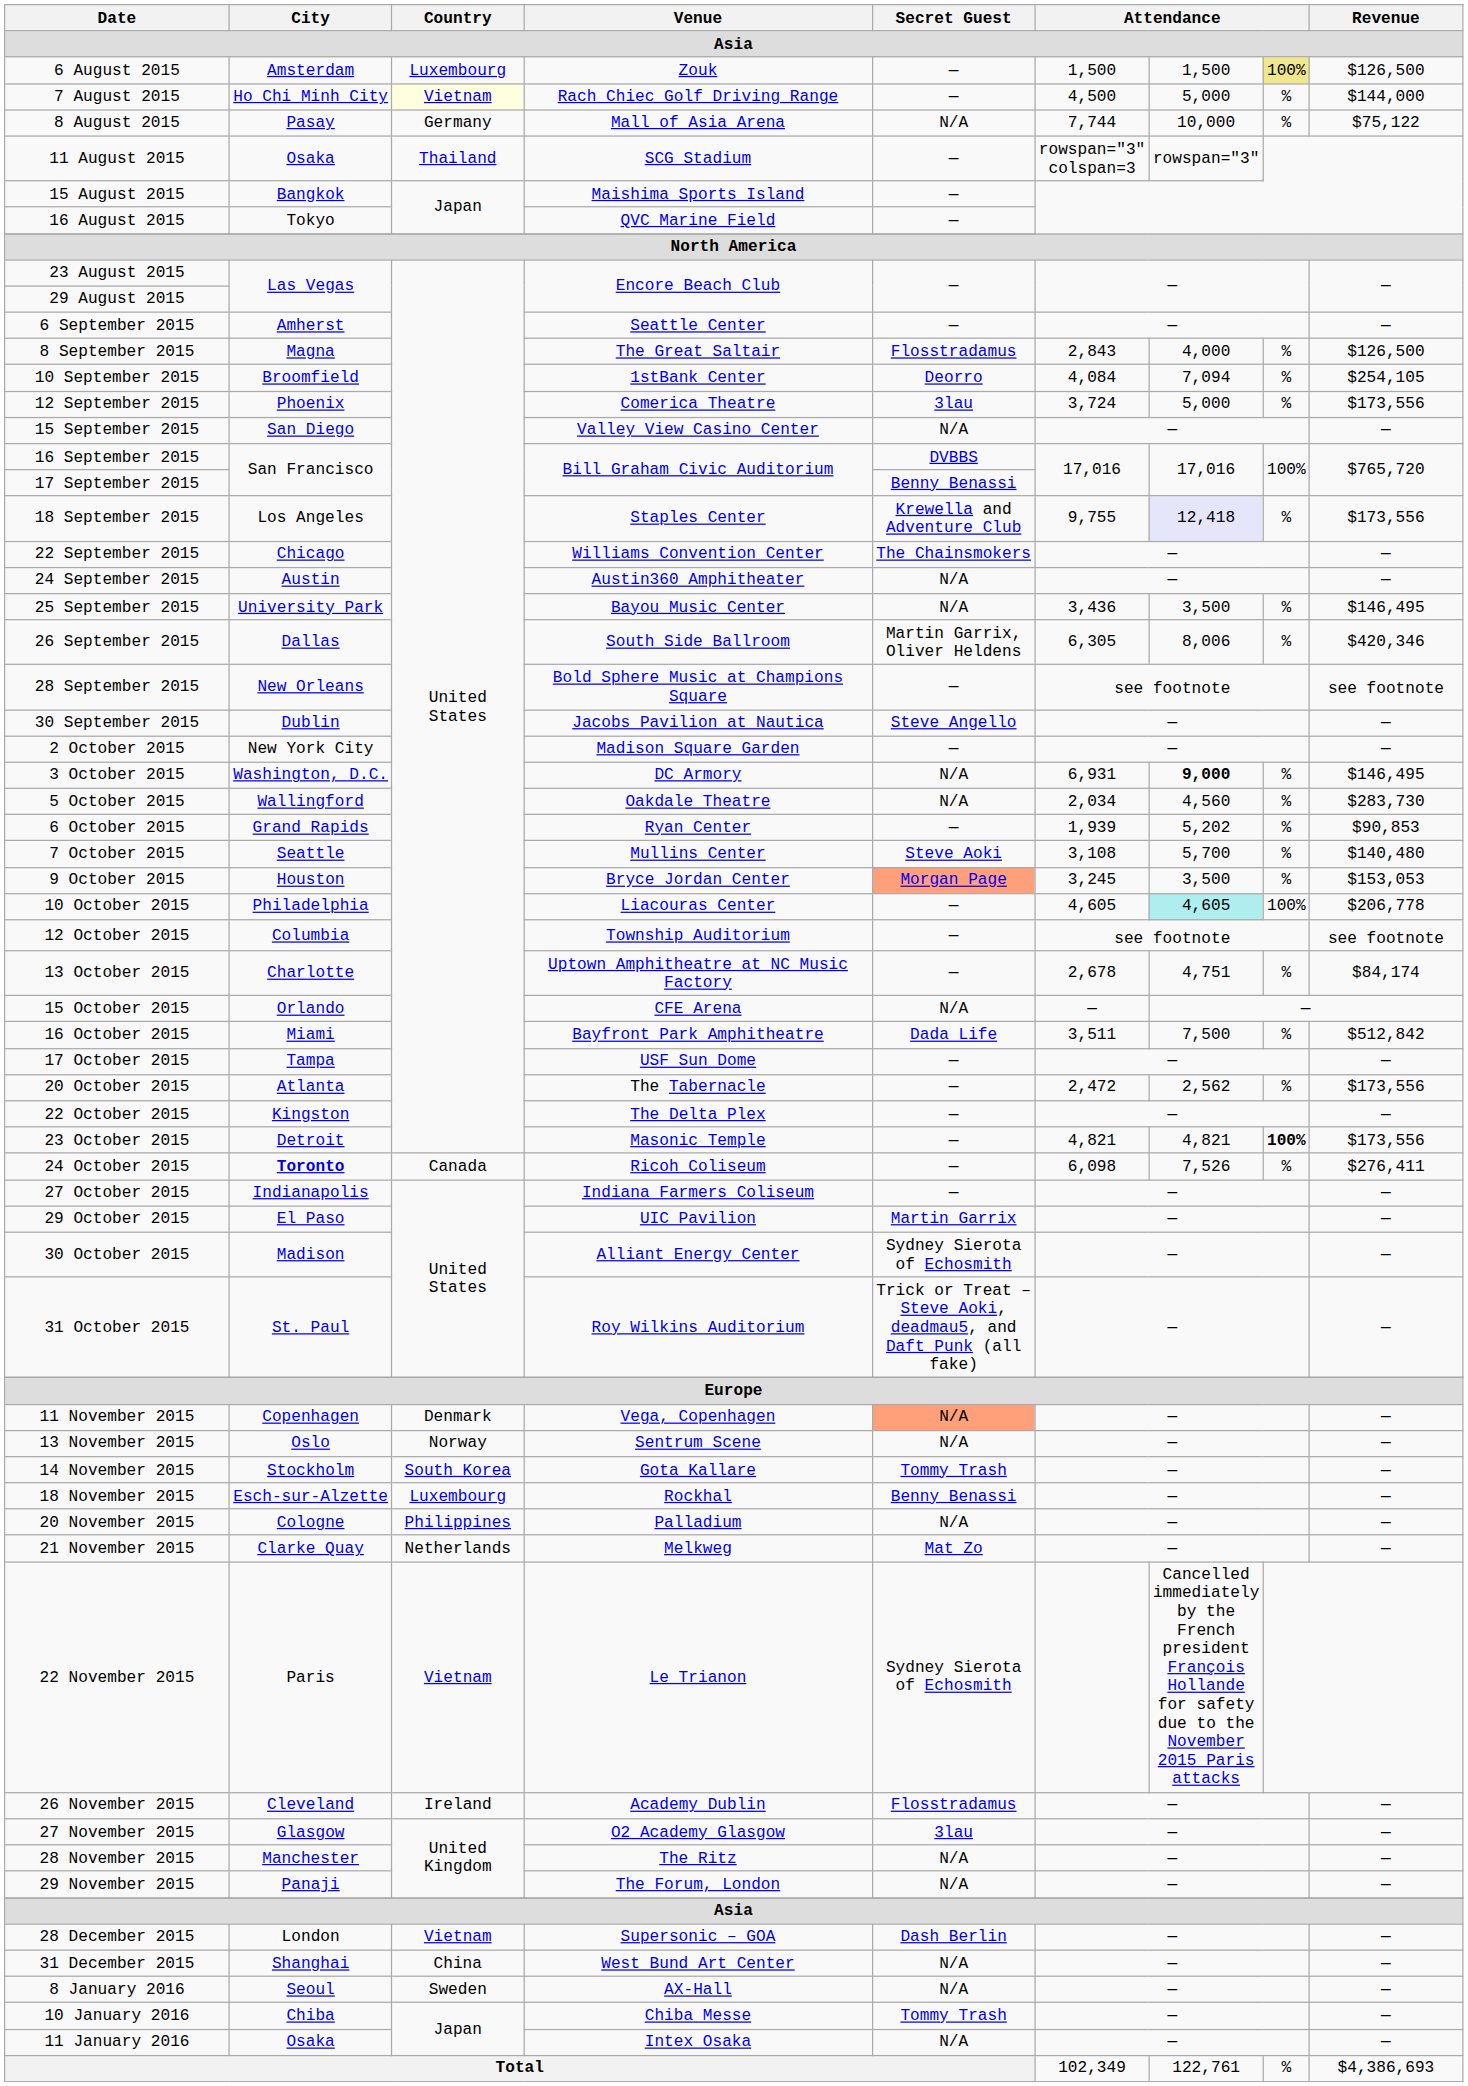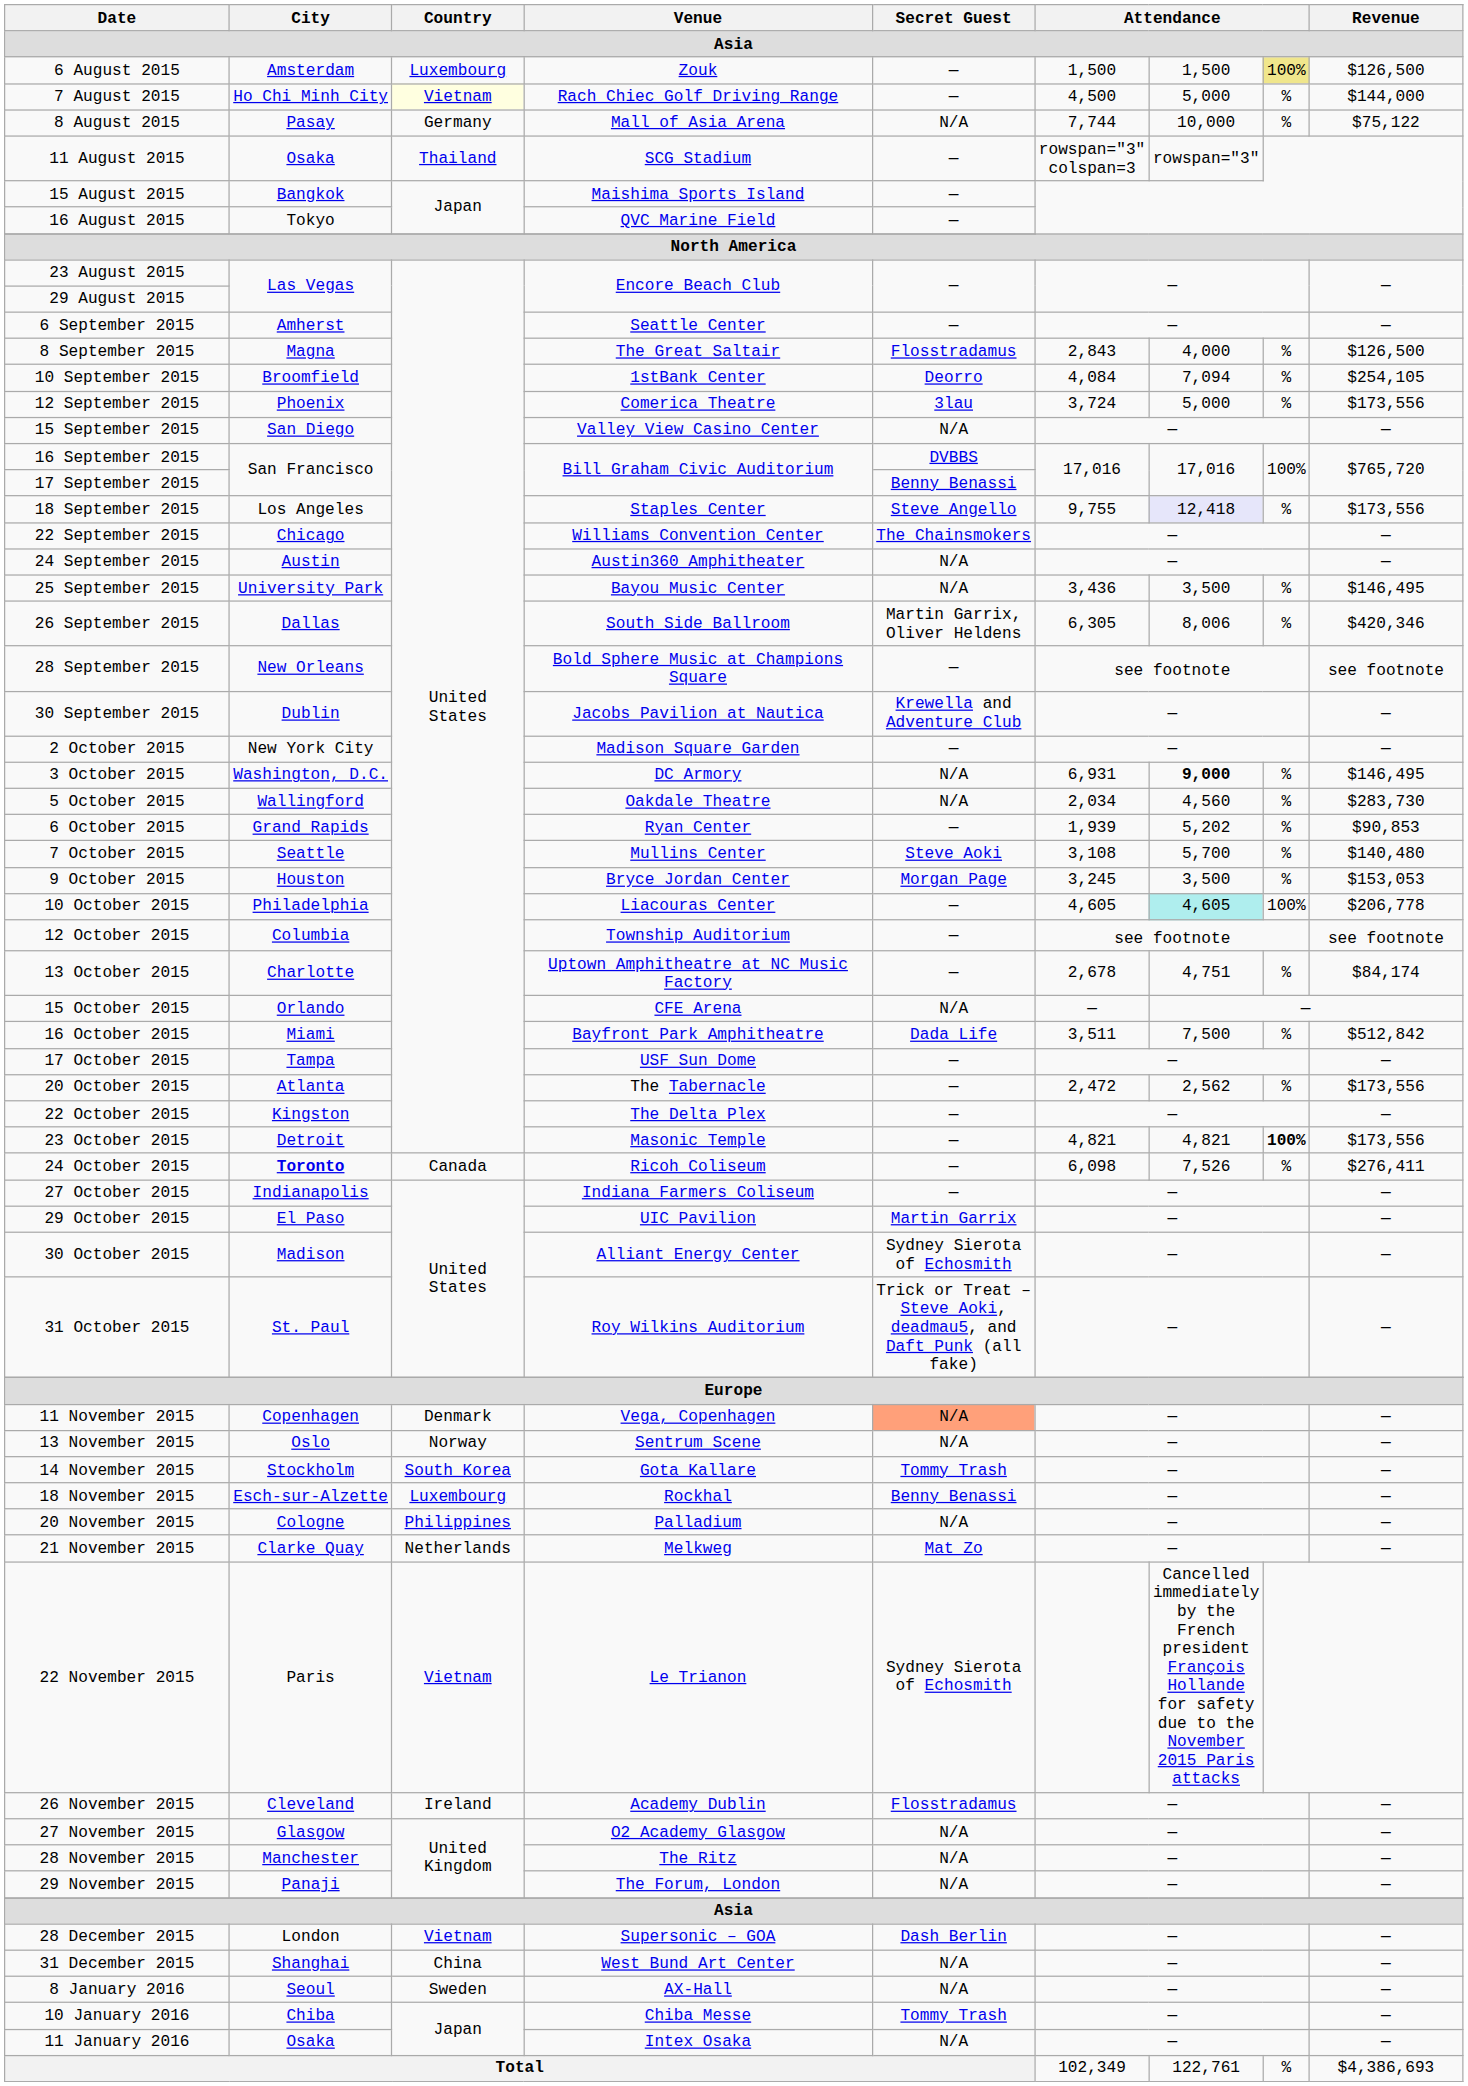(954, 519) Krewella and Adventure Club -> (954, 509) Steve Angello
(954, 723) Steve Angello -> (954, 713) Krewella and Adventure Club
(954, 880) lightsalmon background -> (954, 880) no background
(954, 1832) 3lau -> (954, 1832) N/A
